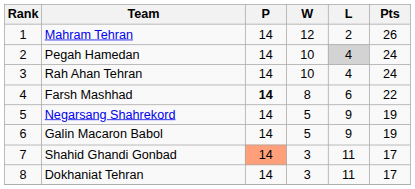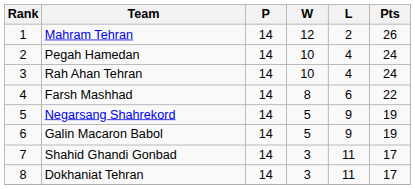(349, 54) lightgrey background -> (349, 54) no background
(266, 94) bold -> (266, 94) normal
(266, 154) lightsalmon background -> (266, 154) no background
